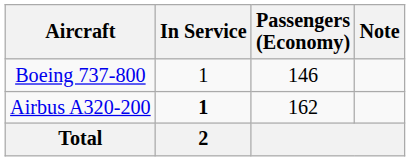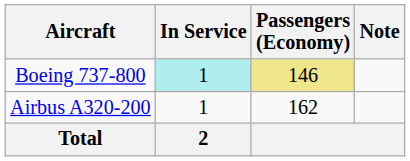(203, 75) no background -> (203, 75) paleturquoise background
(303, 75) no background -> (303, 75) khaki background
(203, 107) bold -> (203, 107) normal
